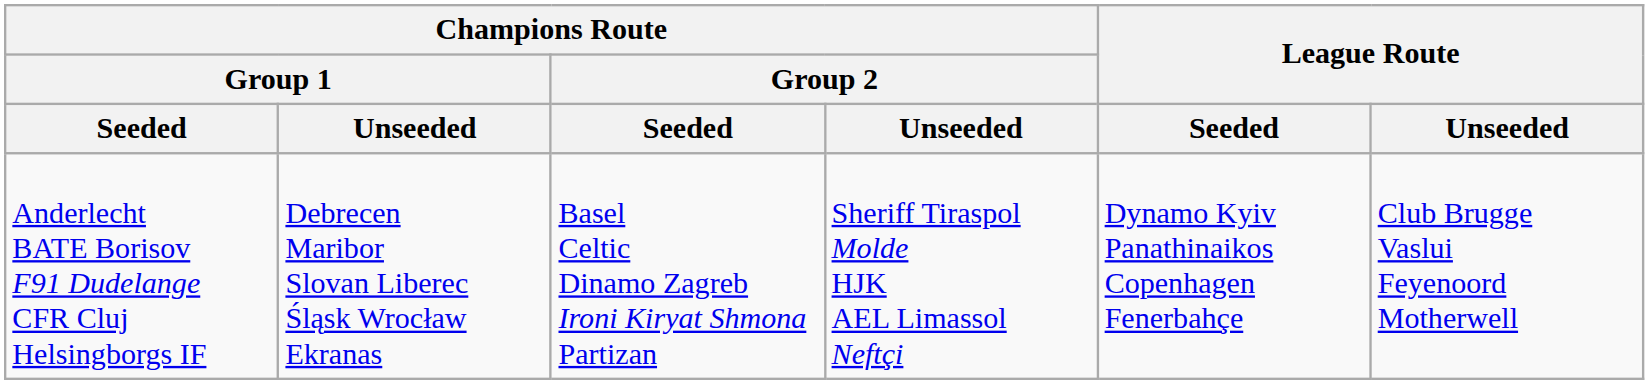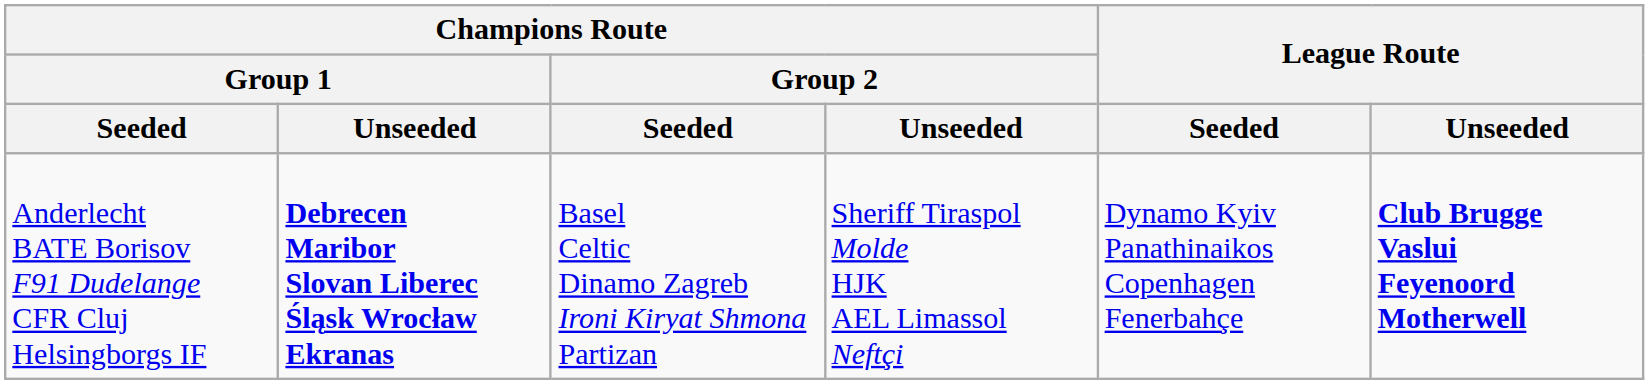(377, 283) normal -> (382, 283) bold
(1455, 265) normal -> (1460, 265) bold
